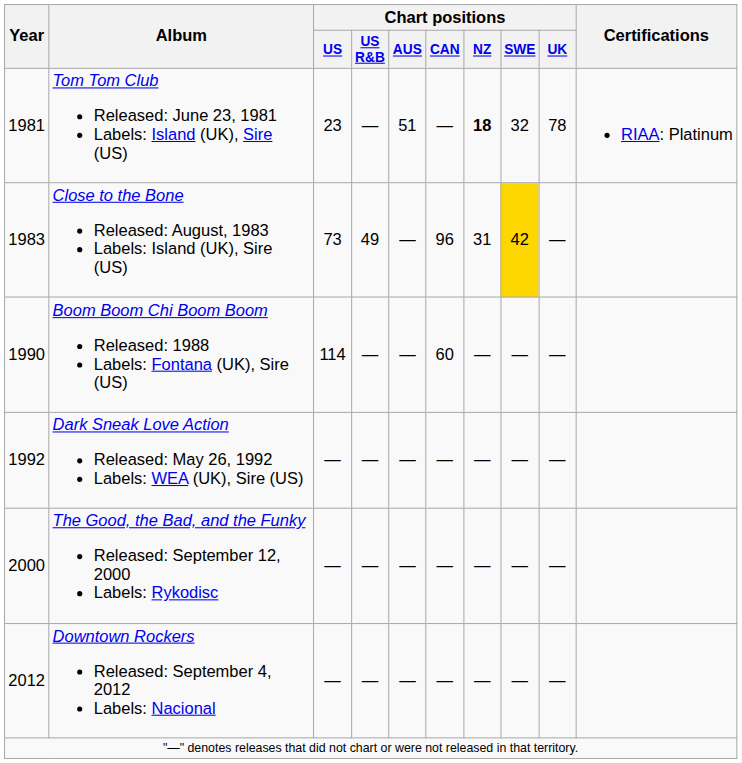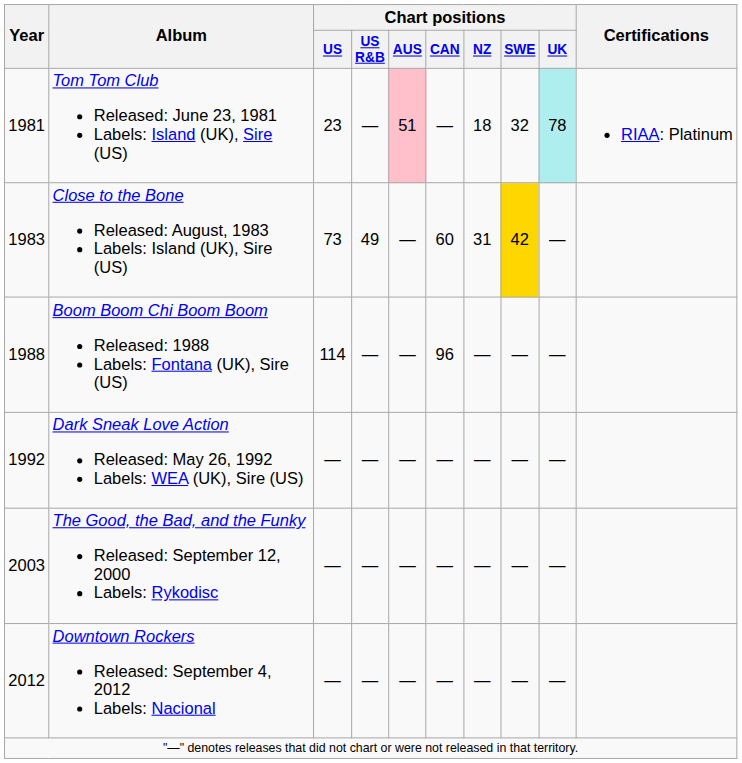(407, 125) no background -> (407, 125) pink background
(482, 125) bold -> (482, 125) normal
(557, 125) no background -> (557, 125) paleturquoise background
(445, 240) 96 -> (445, 240) 60
(27, 354) 1990 -> (27, 354) 1988
(445, 354) 60 -> (445, 354) 96
(27, 565) 2000 -> (27, 565) 2003
